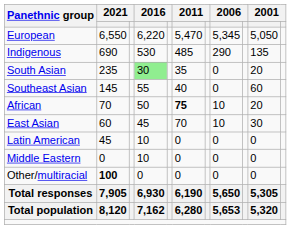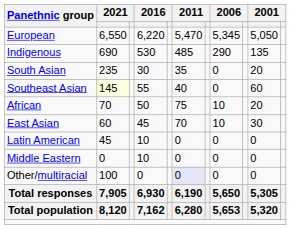(143, 70) lightgreen background -> (143, 70) no background
(108, 88) no background -> (108, 88) lightyellow background
(181, 105) bold -> (181, 105) normal
(108, 175) bold -> (108, 175) normal
(178, 175) no background -> (178, 175) lavender background
